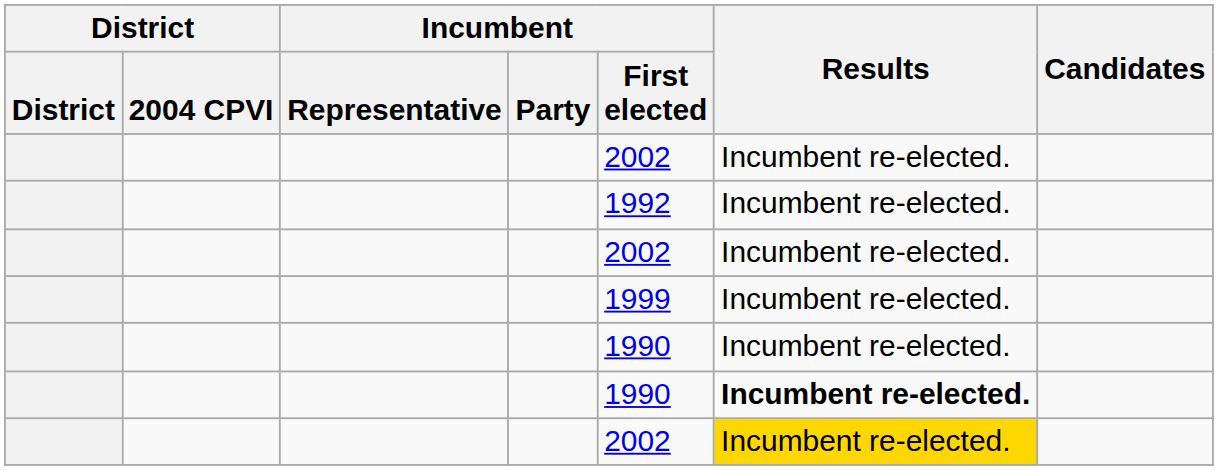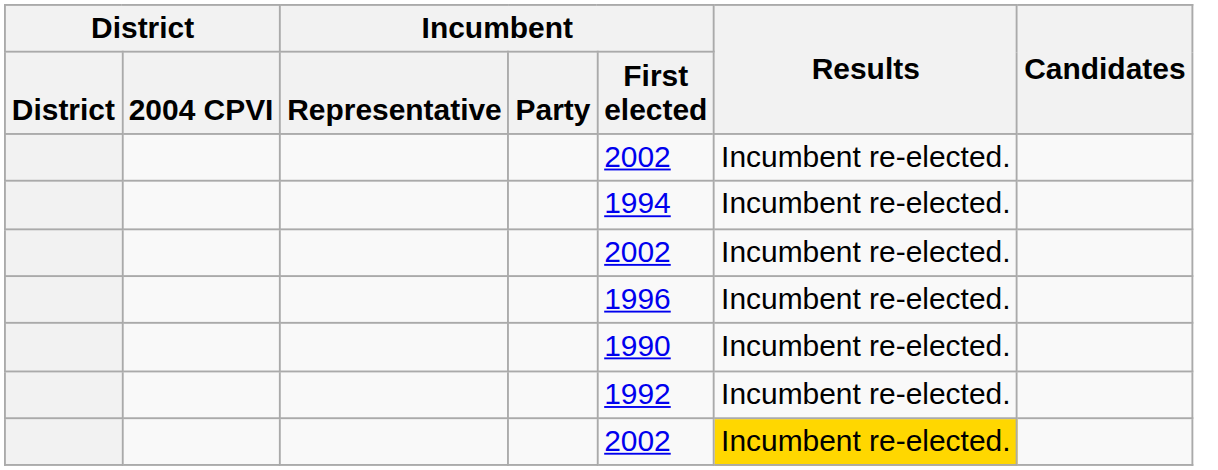(637, 204) 1992 -> (637, 204) 1994
(637, 299) 1999 -> (637, 299) 1996
(637, 394) 1990 -> (637, 394) 1992
(876, 394) bold -> (866, 394) normal
